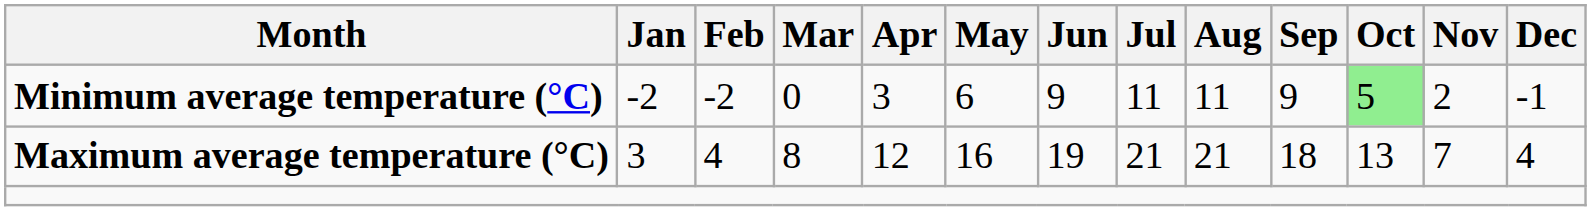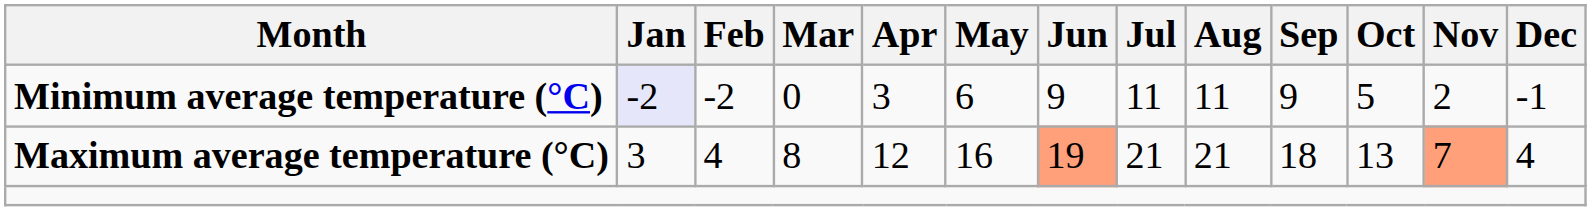(642, 95) no background -> (642, 95) lavender background
(1365, 95) lightgreen background -> (1365, 95) no background
(1066, 155) no background -> (1066, 155) lightsalmon background
(1442, 155) no background -> (1442, 155) lightsalmon background
